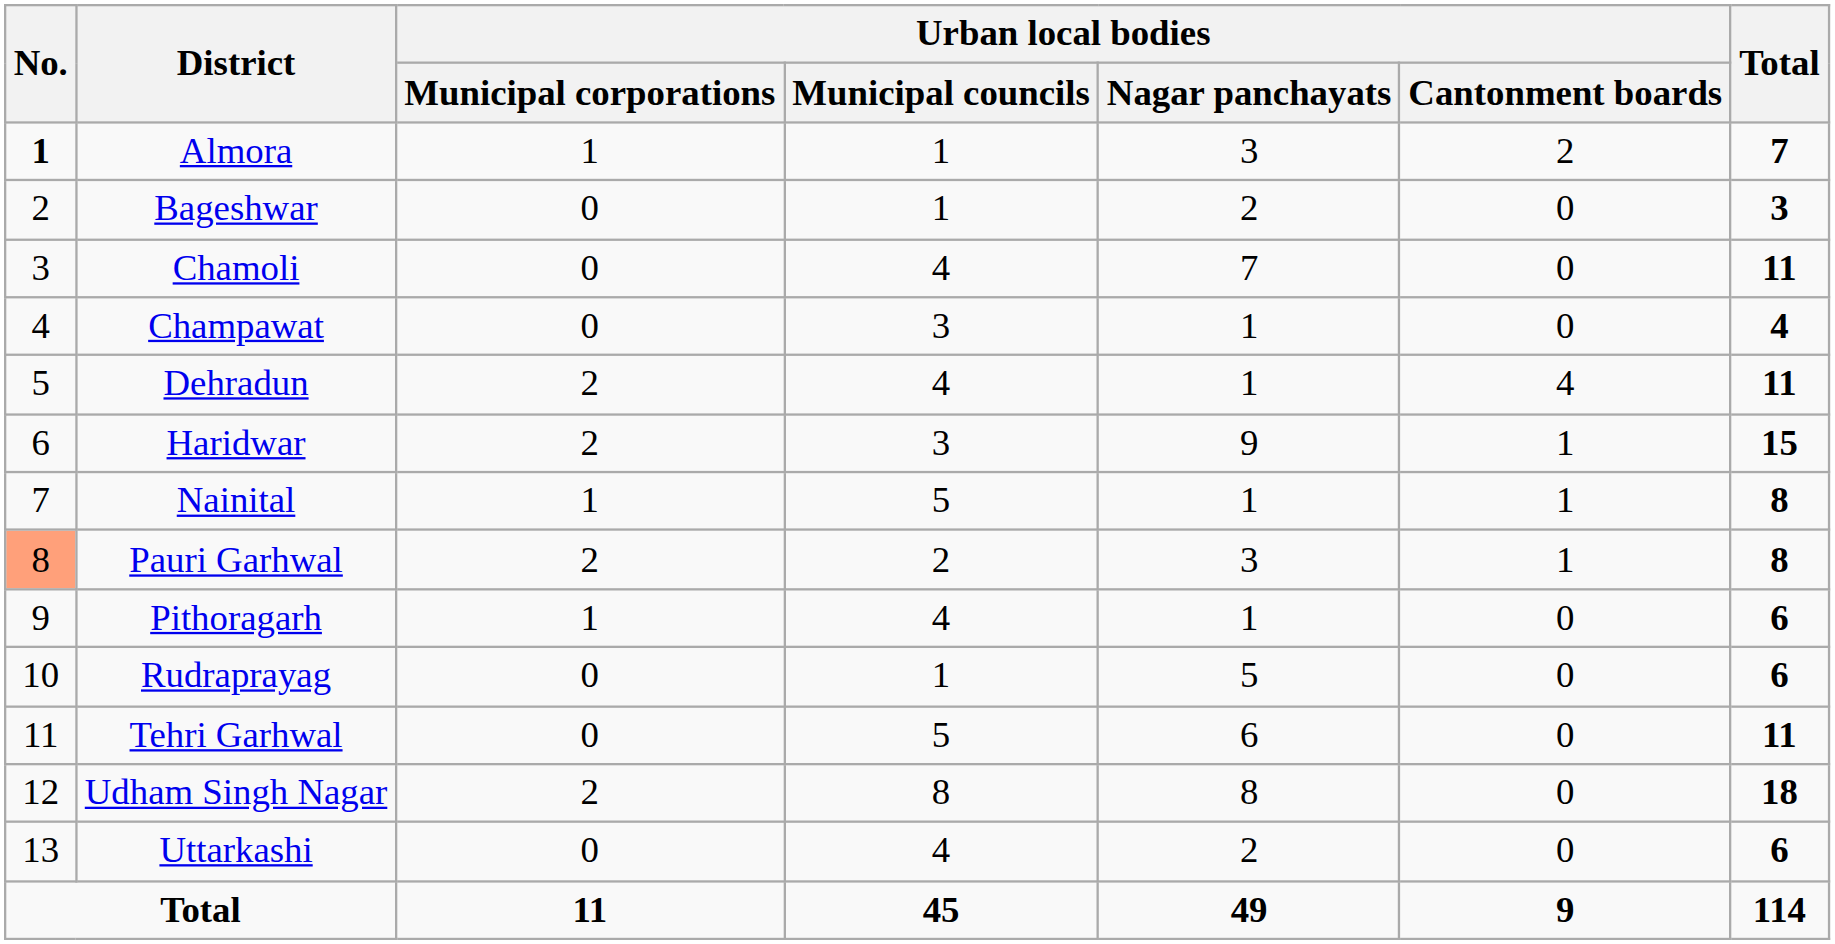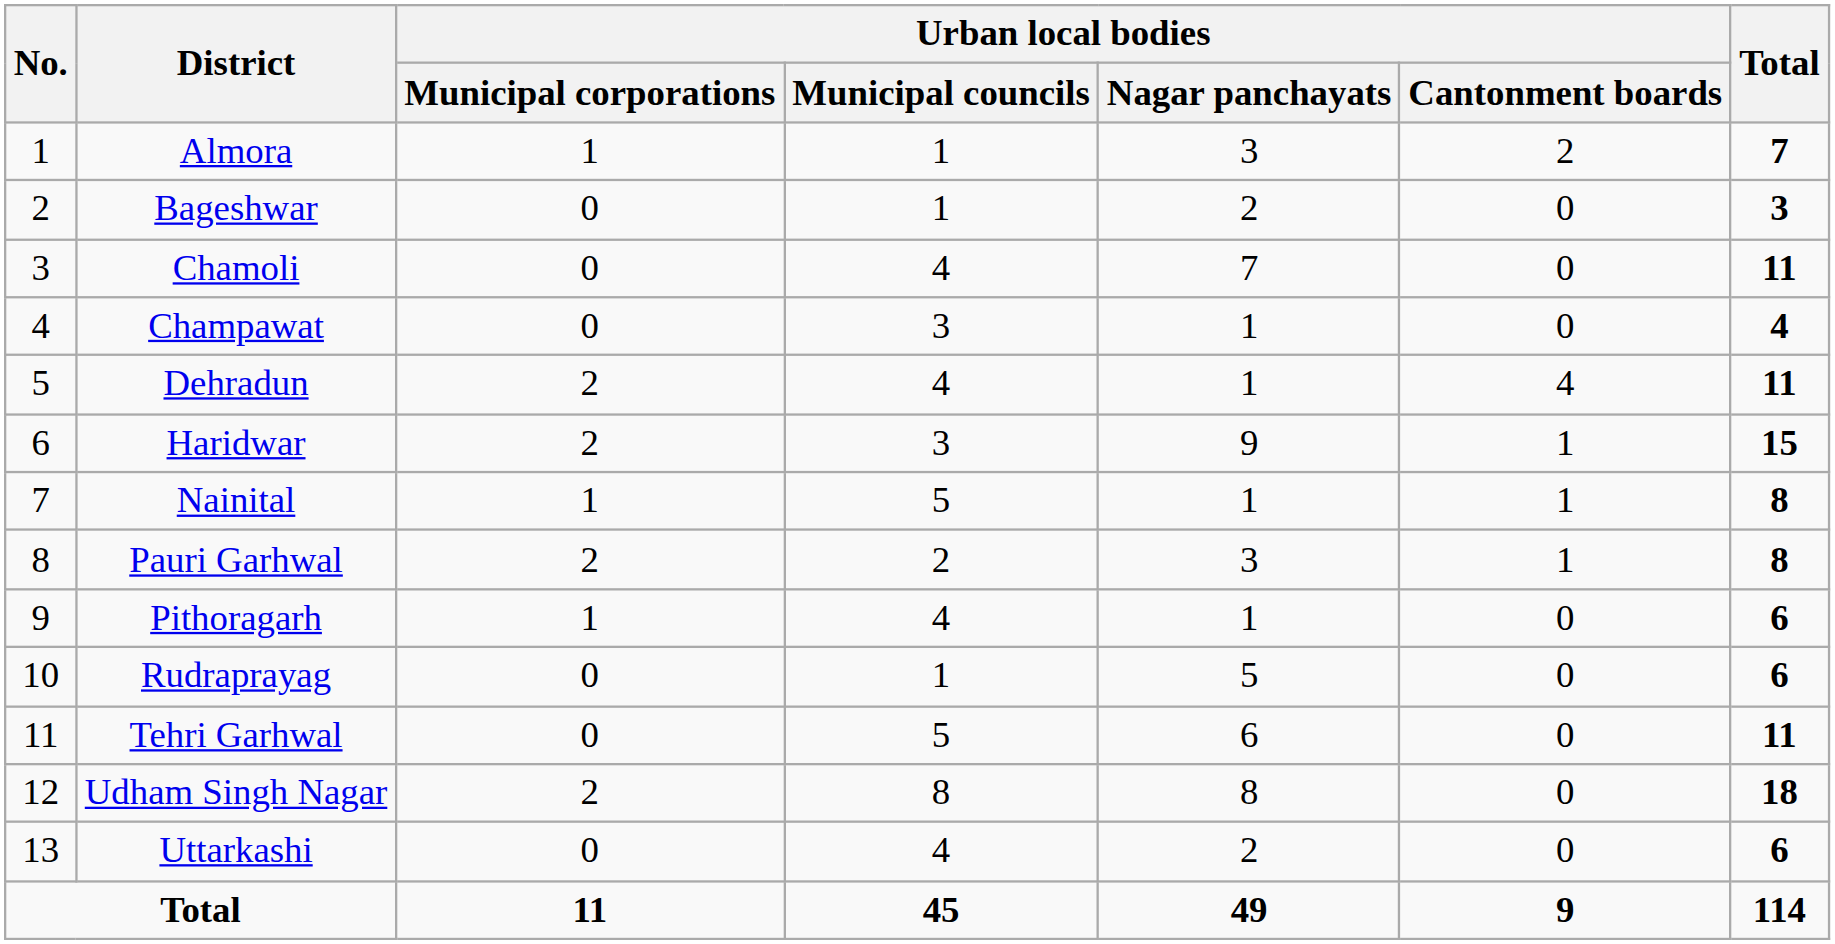(41, 150) bold -> (41, 150) normal
(41, 558) lightsalmon background -> (41, 558) no background
